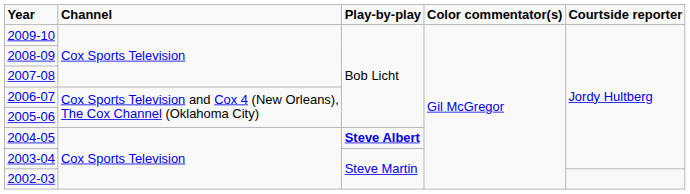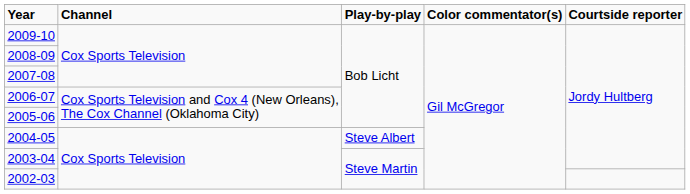(382, 138) bold -> (380, 138) normal
